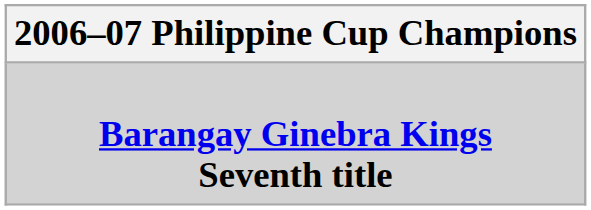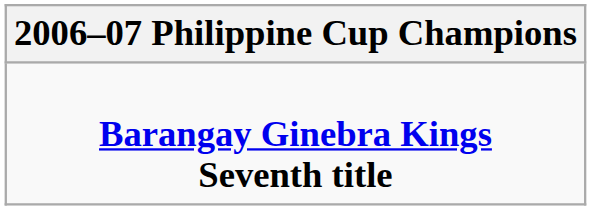(295, 153) lightgrey background -> (295, 153) no background
